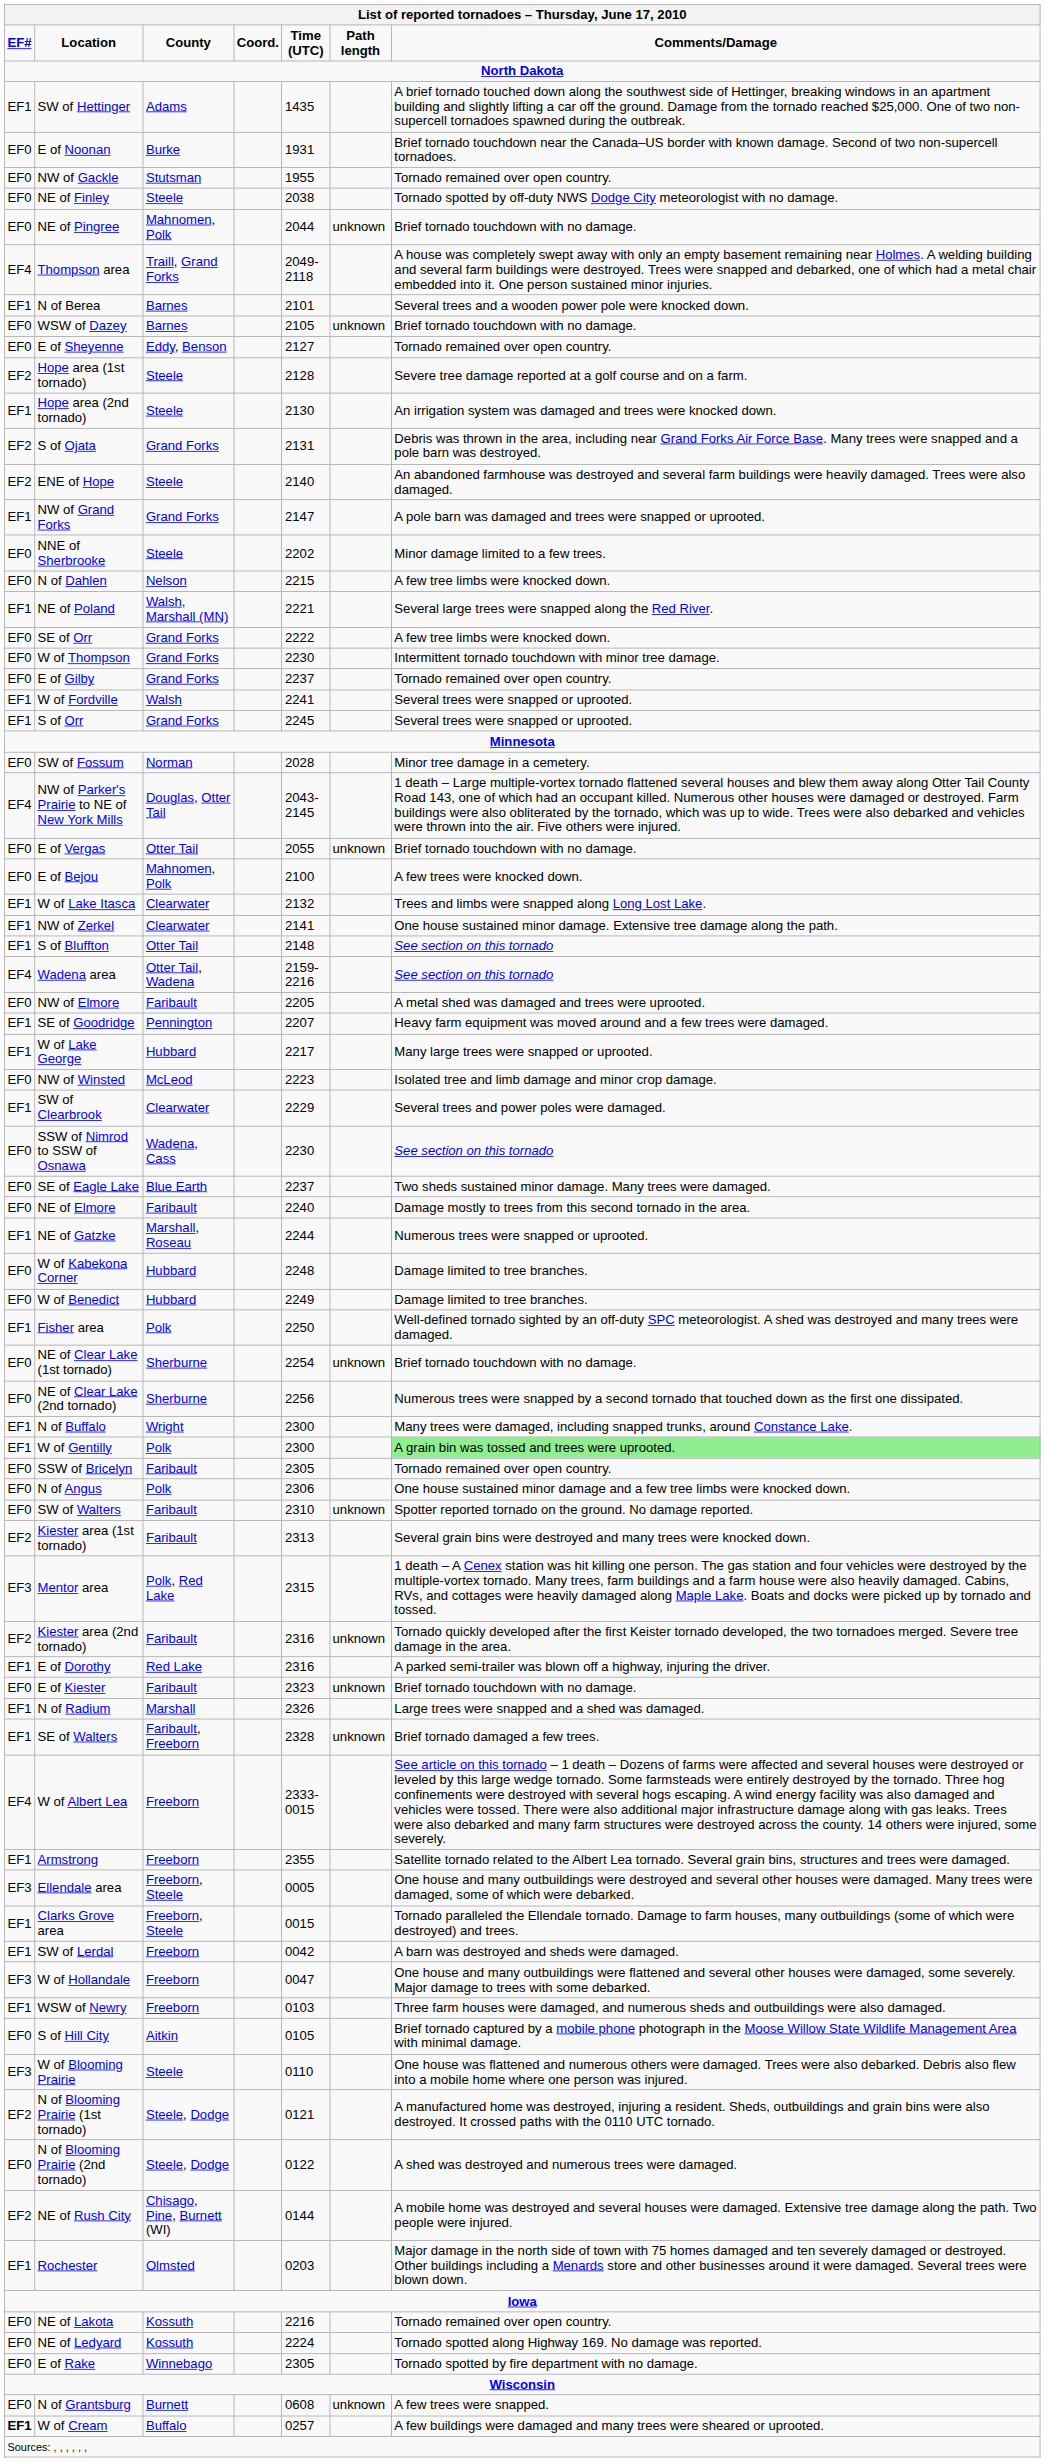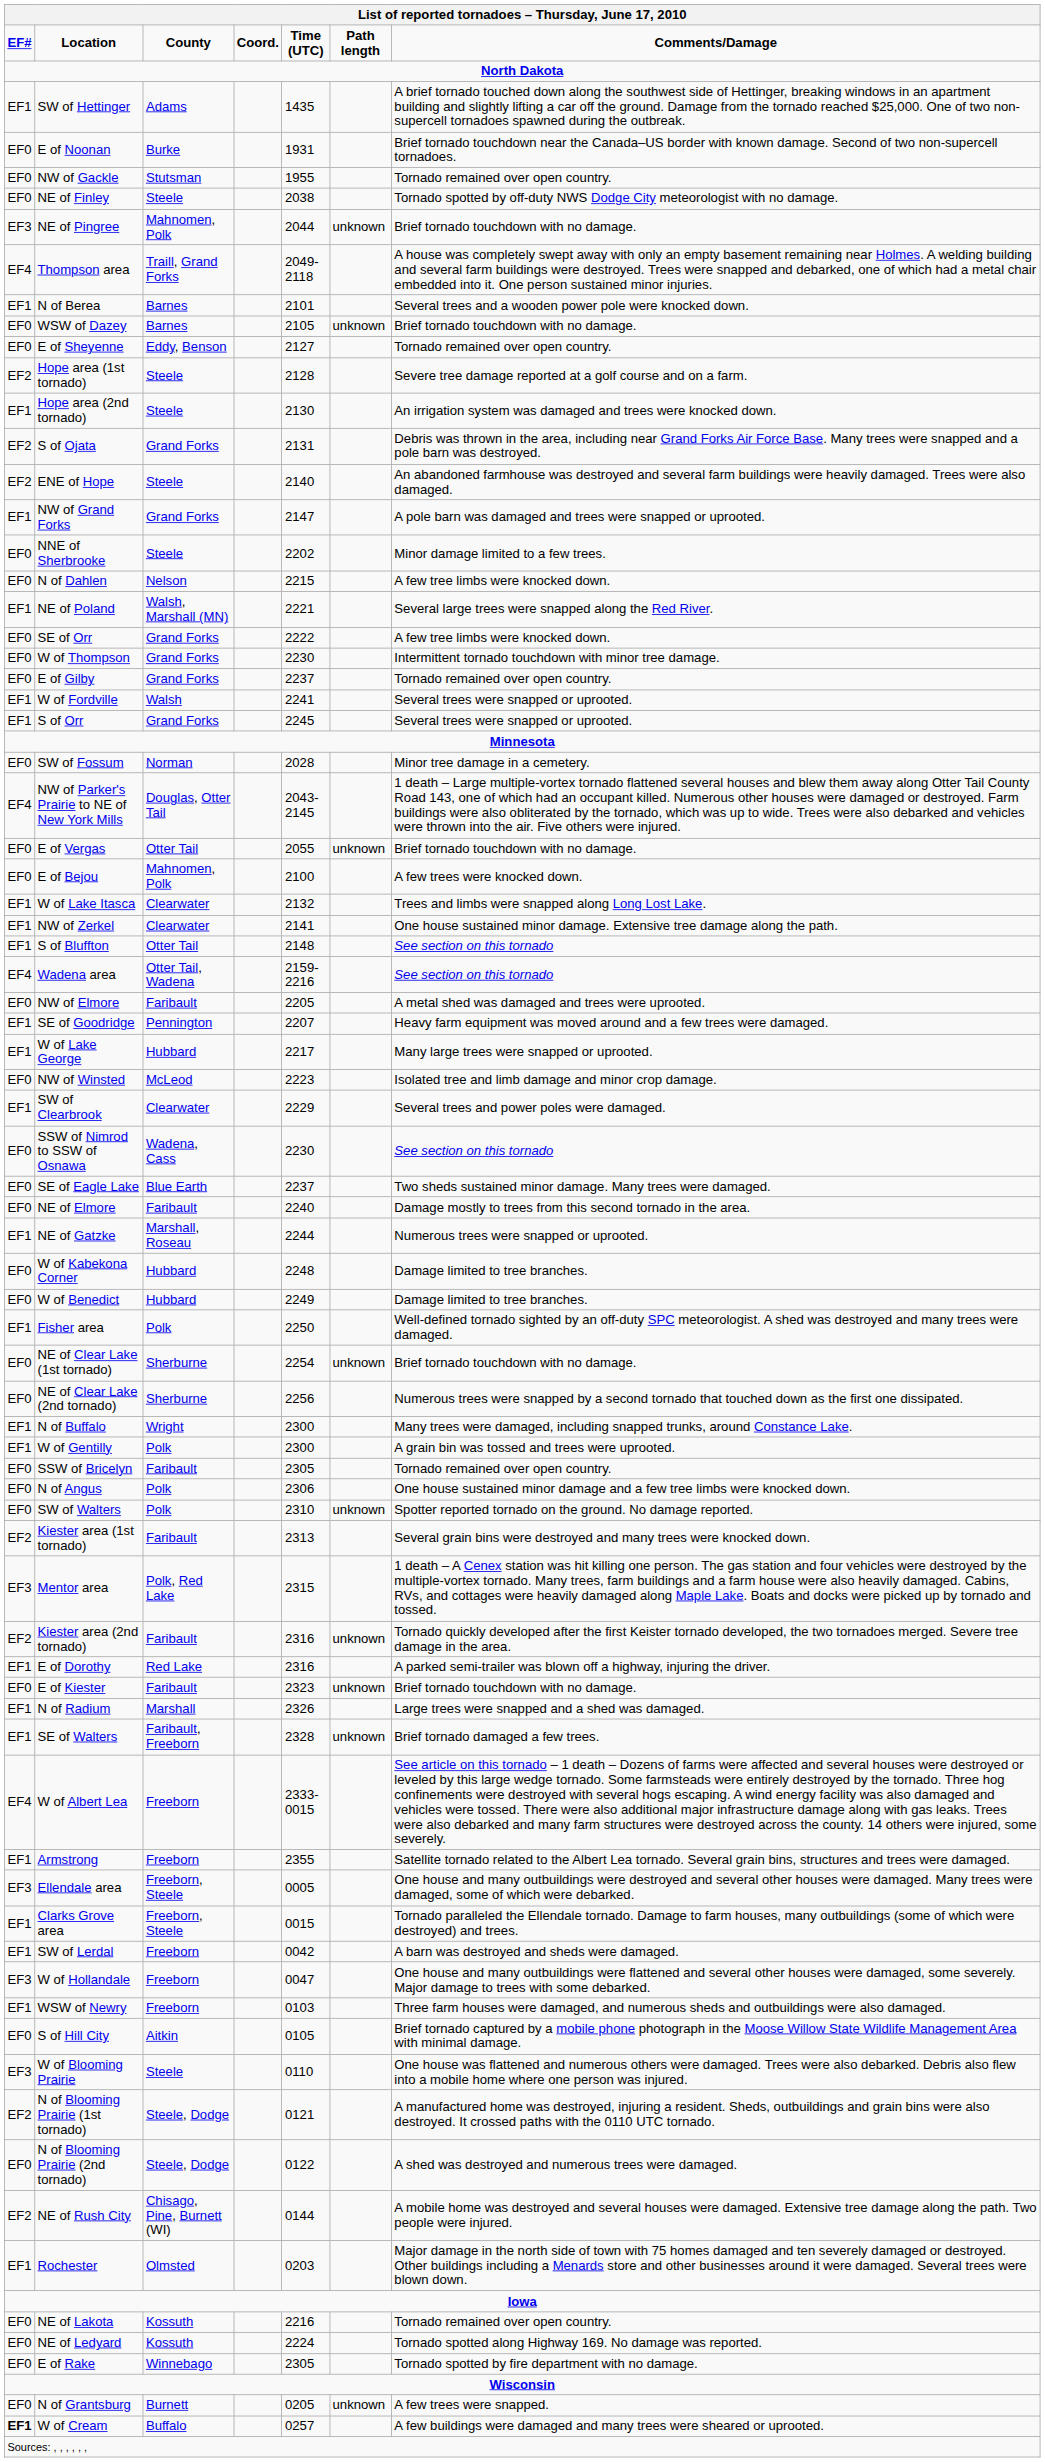(19, 226) EF0 -> (19, 226) EF3
(535, 1447) lightgreen background -> (535, 1447) no background
(171, 1510) Faribault -> (159, 1510) Polk
(300, 2405) 0608 -> (300, 2405) 0205
